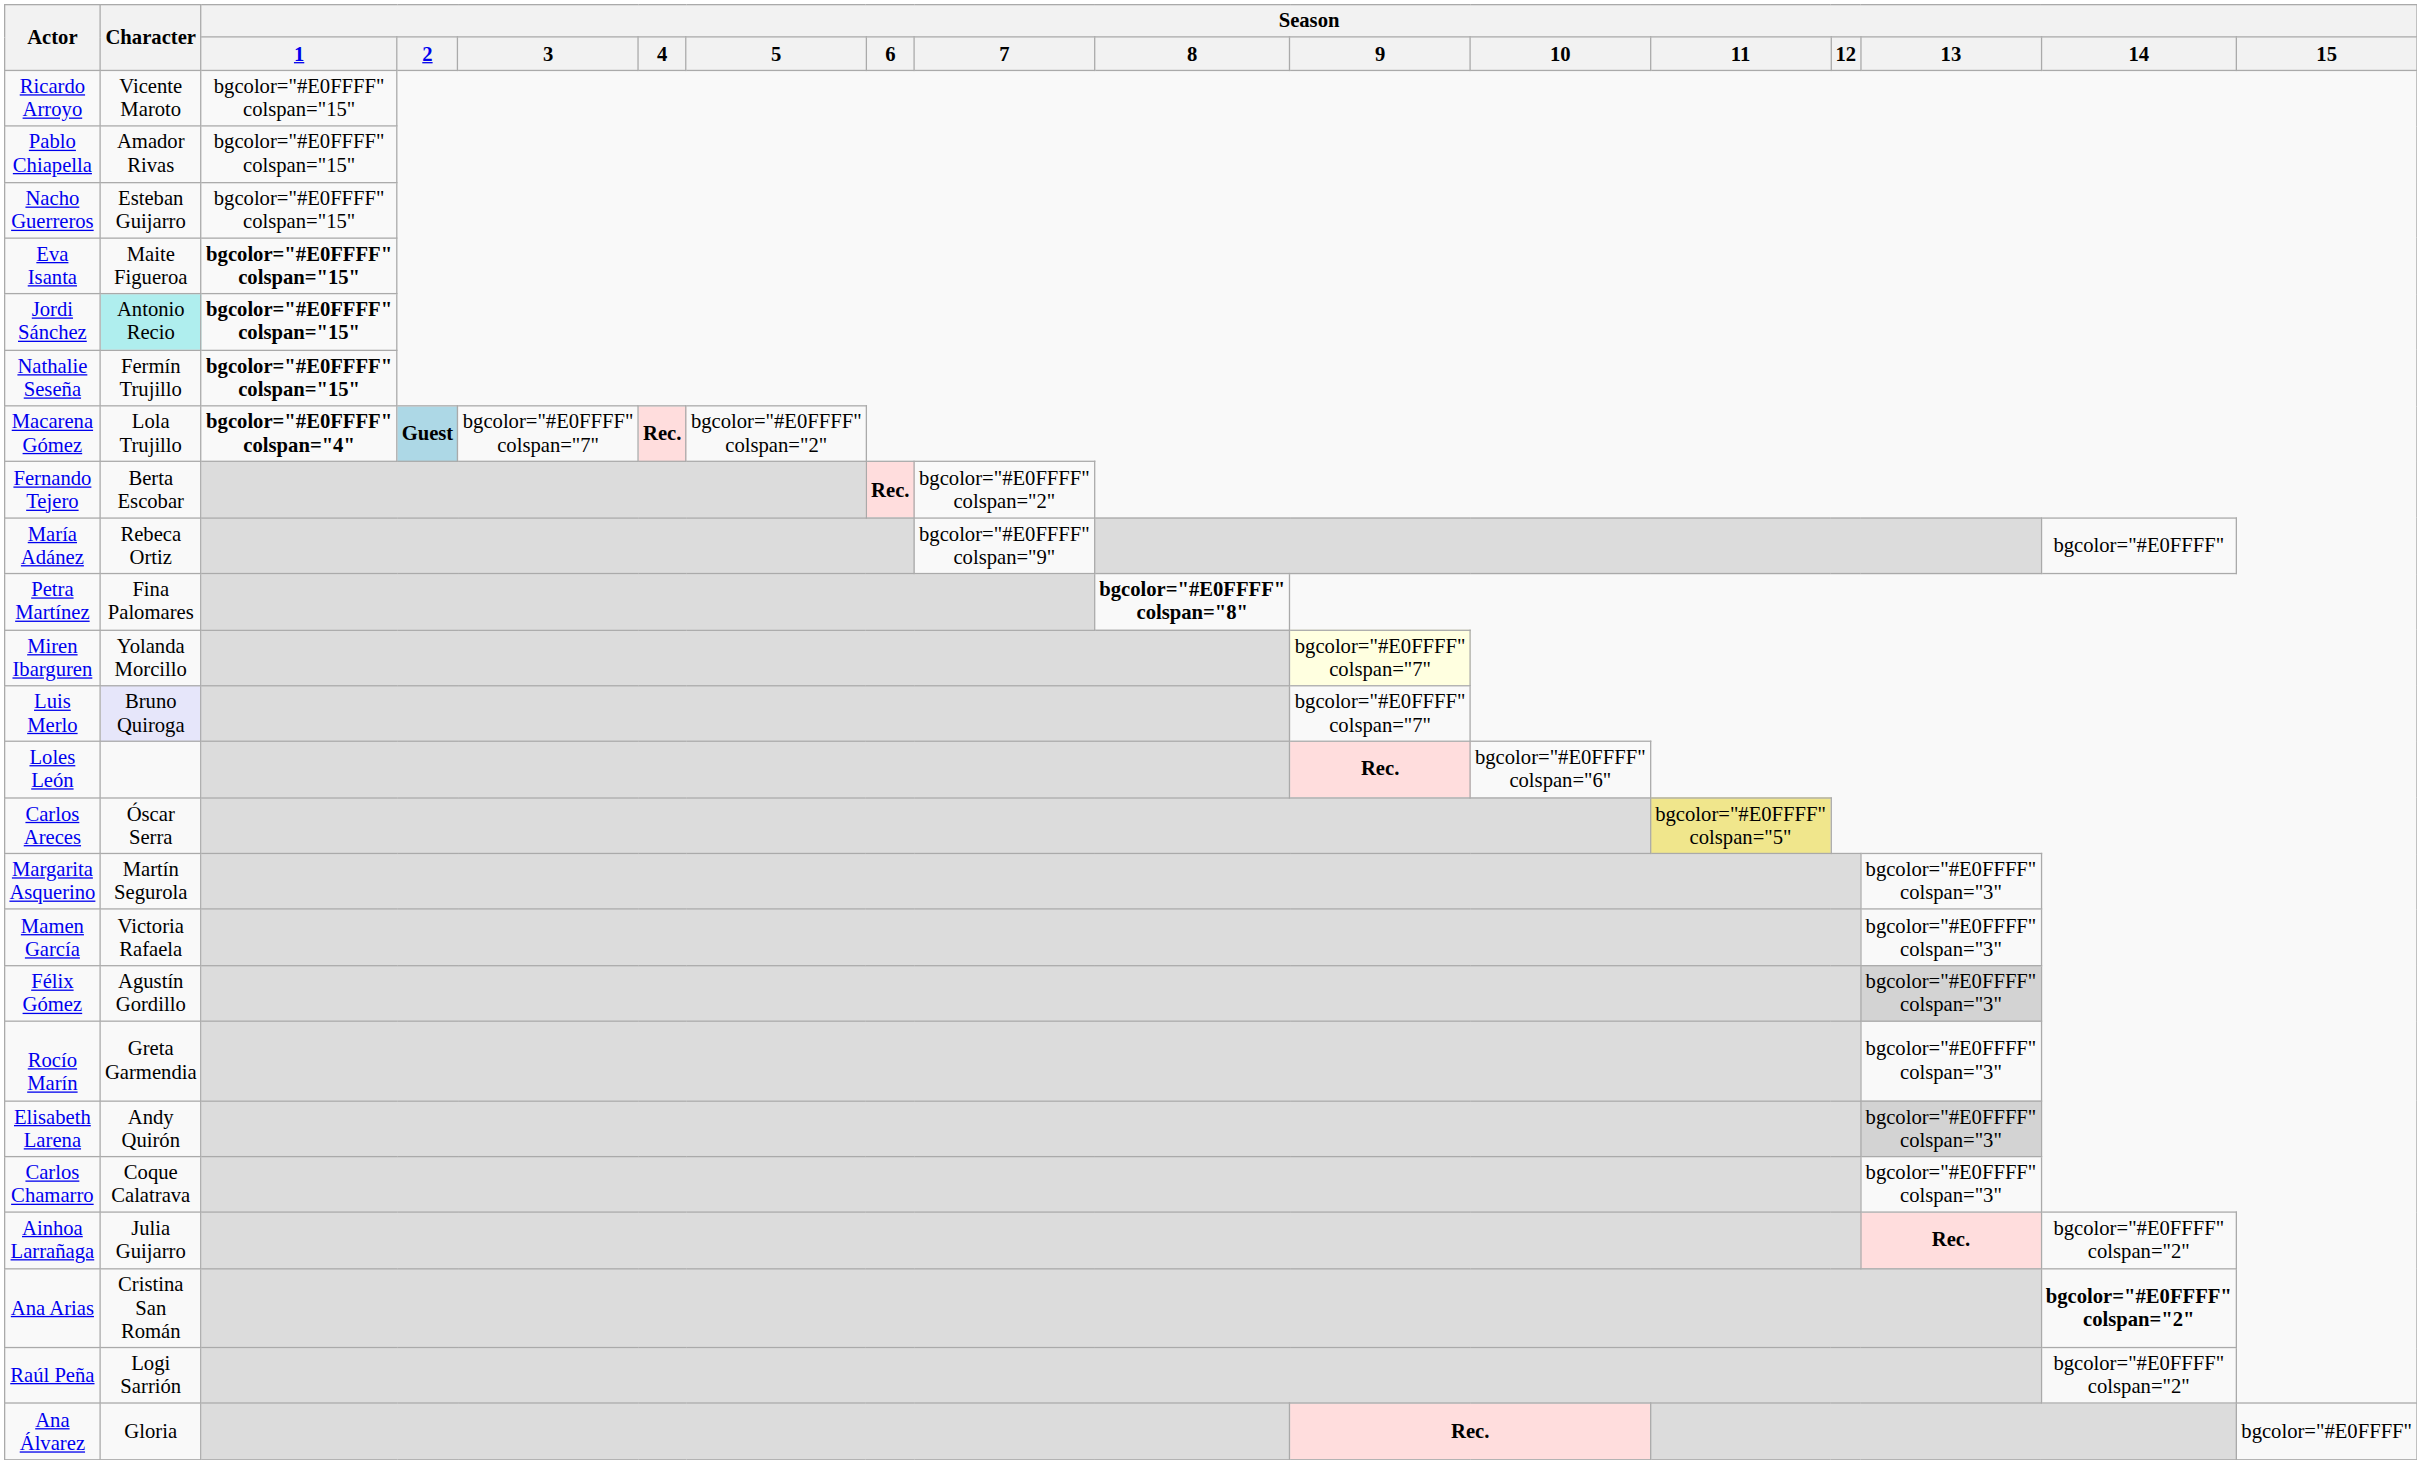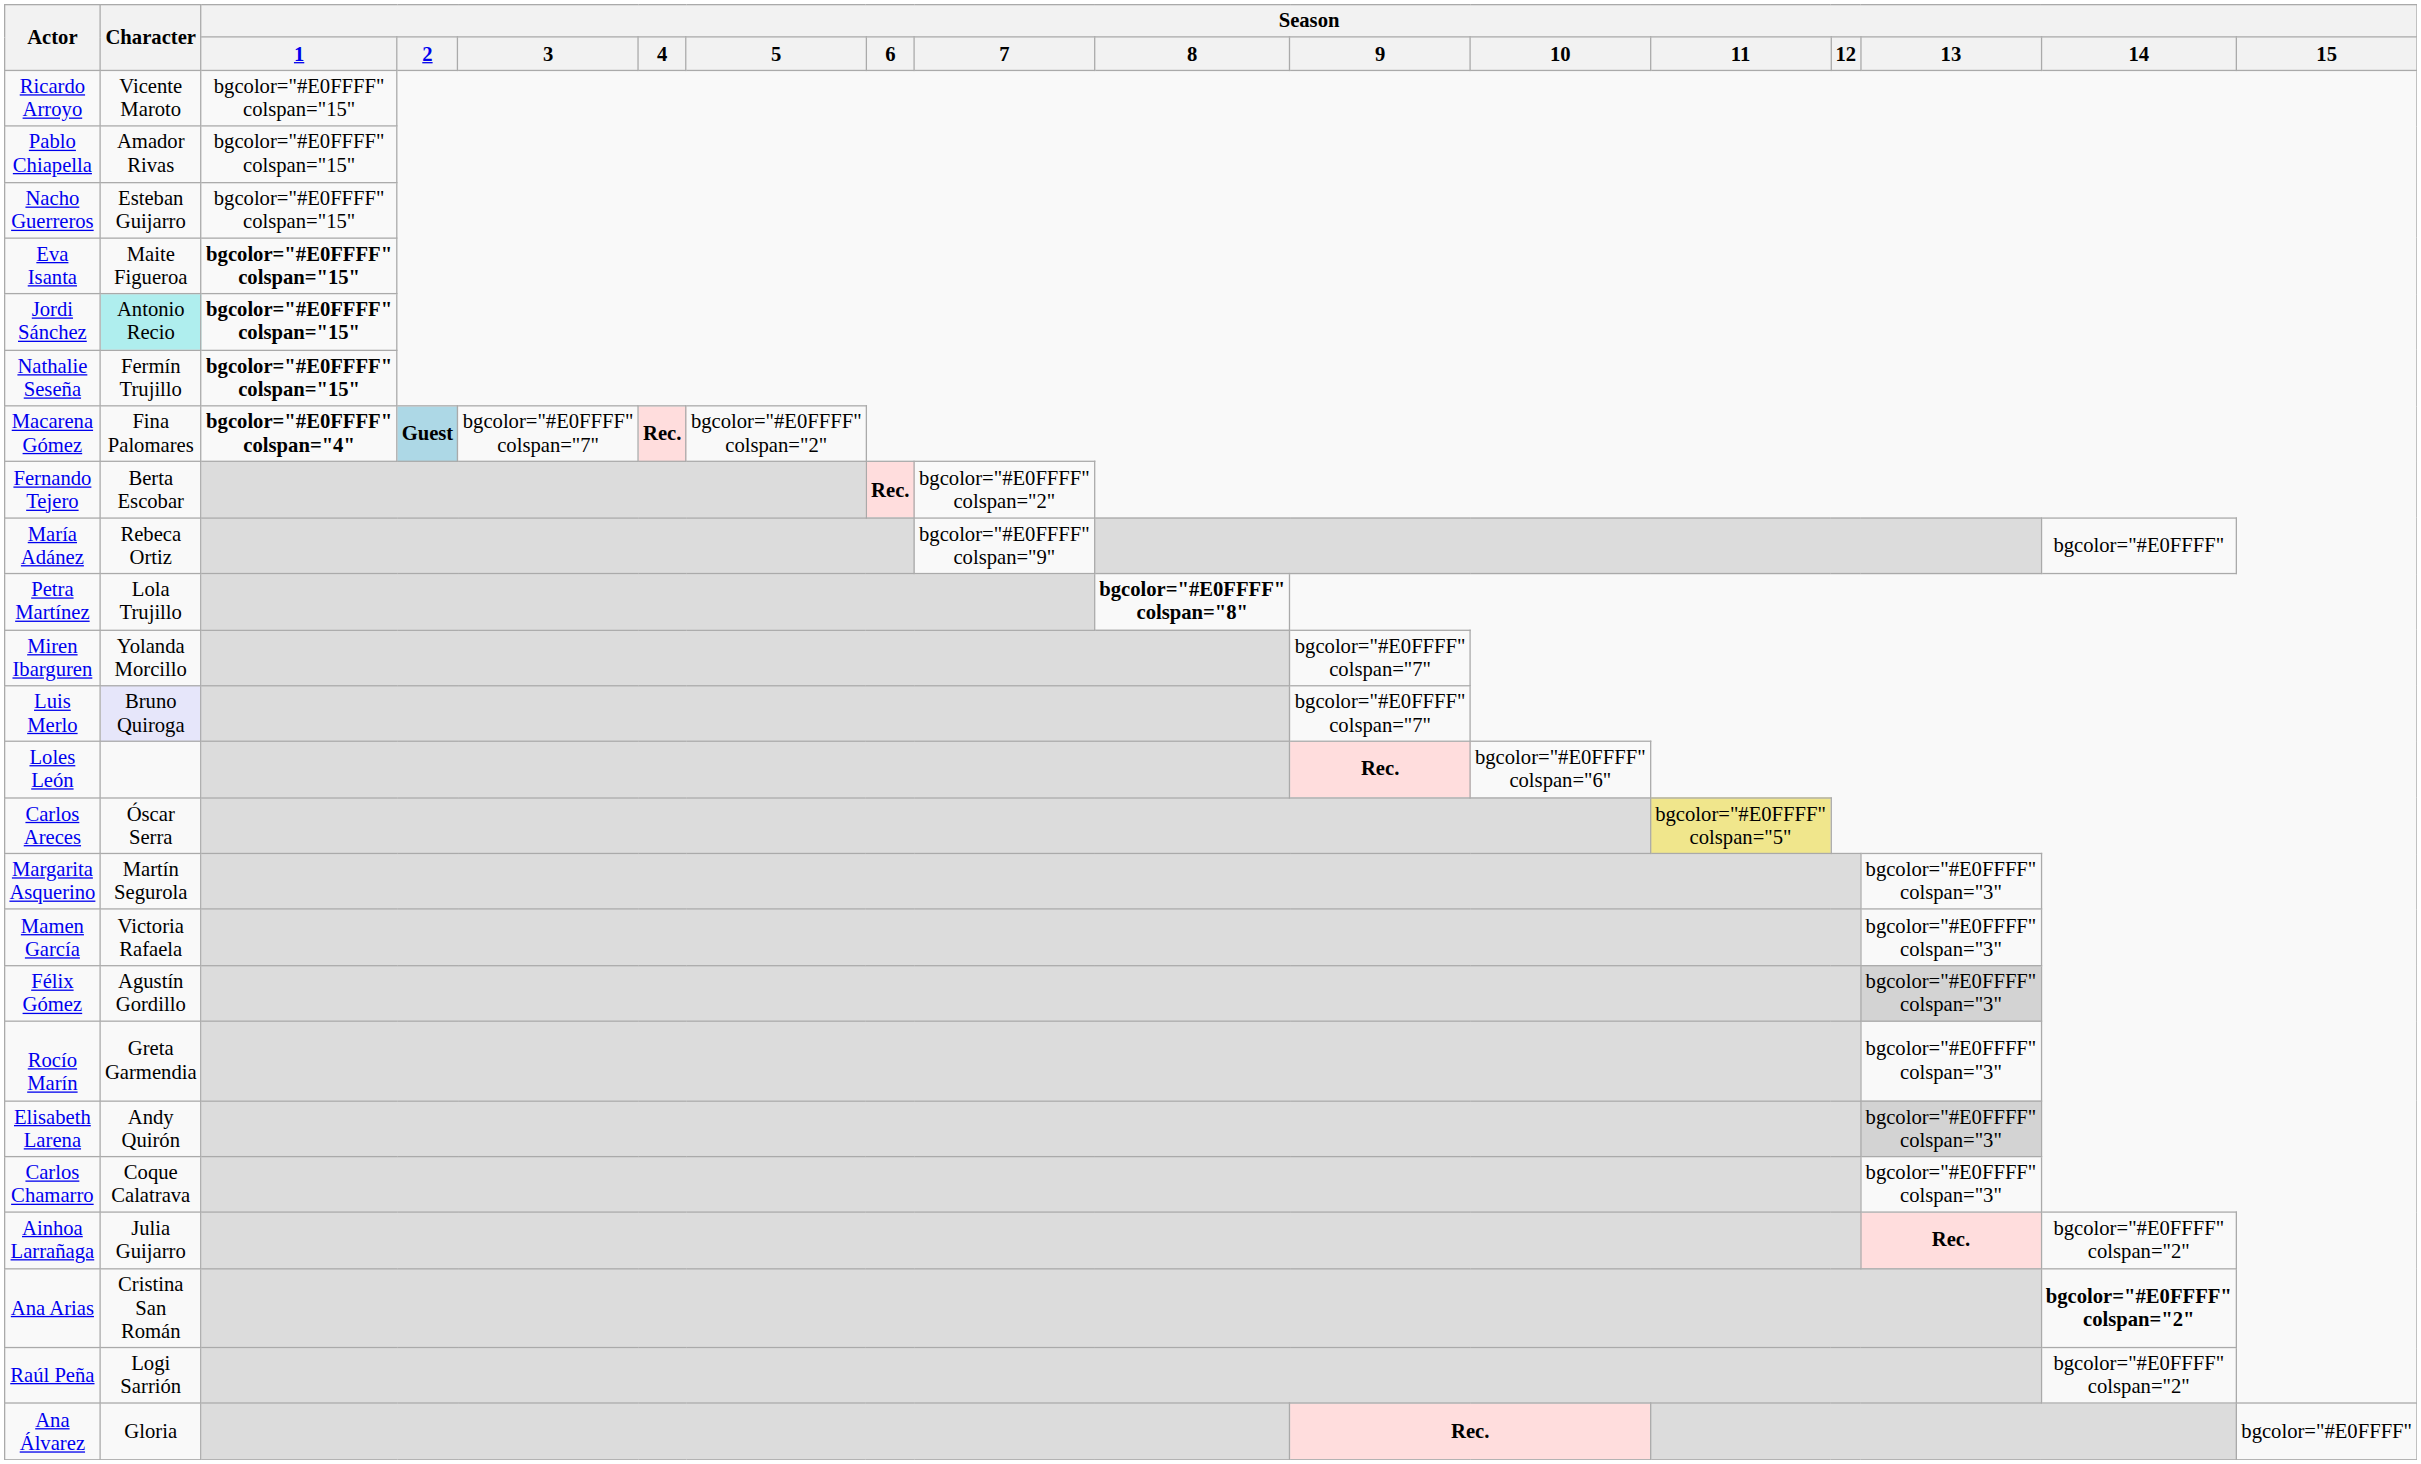(151, 433) Lola Trujillo -> (151, 433) Fina Palomares
(151, 601) Fina Palomares -> (151, 601) Lola Trujillo
(1380, 657) lightyellow background -> (1380, 657) no background
